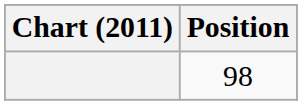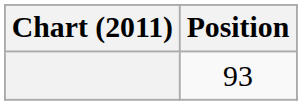(238, 75) 98 -> (238, 75) 93
